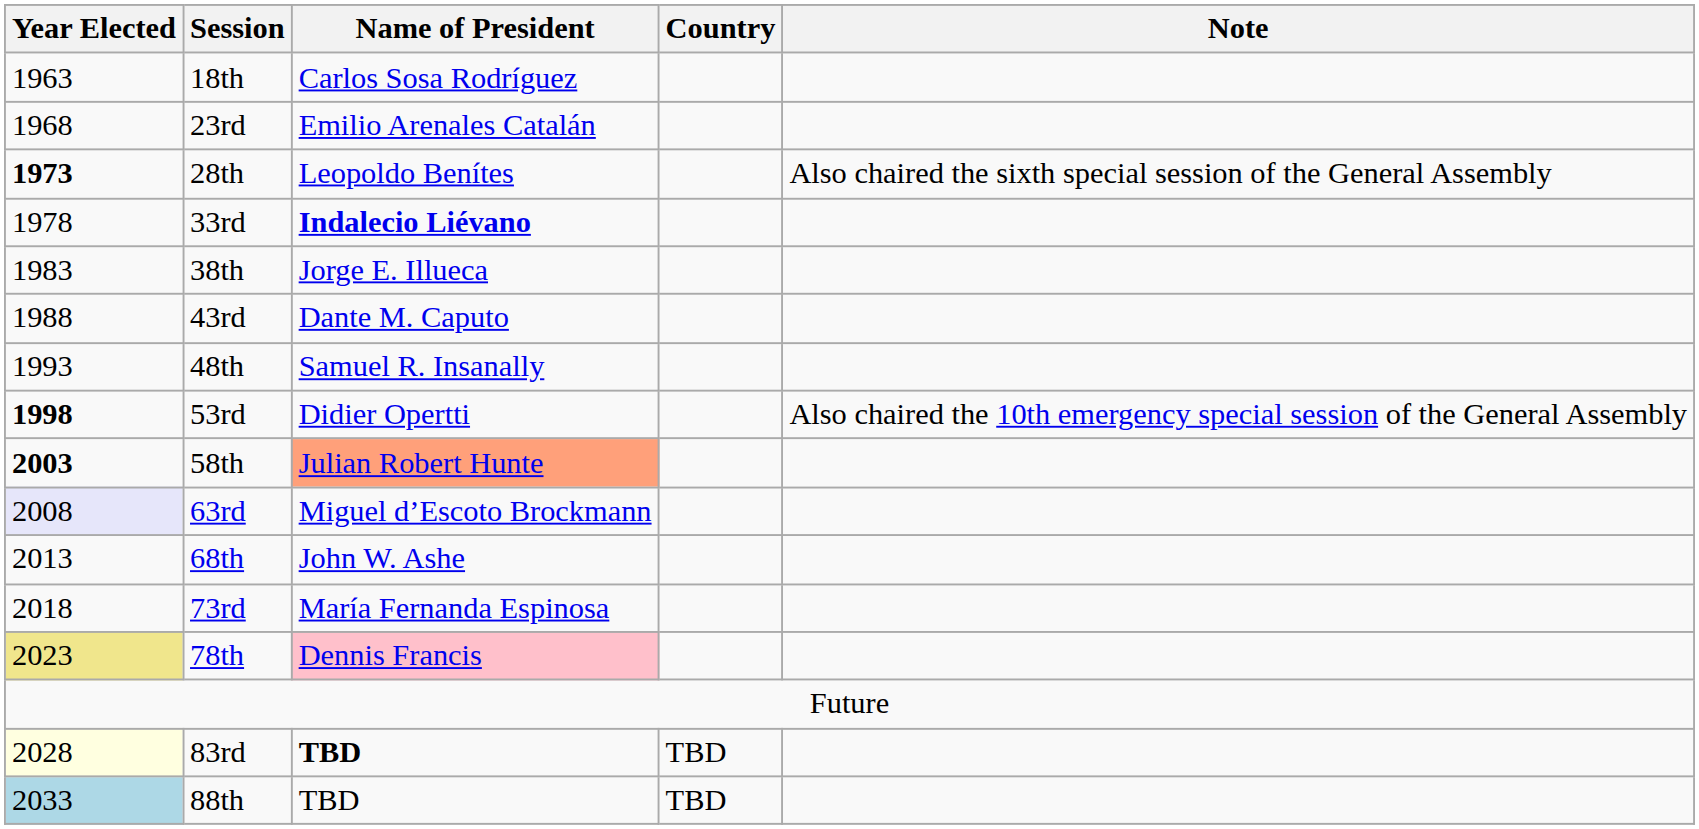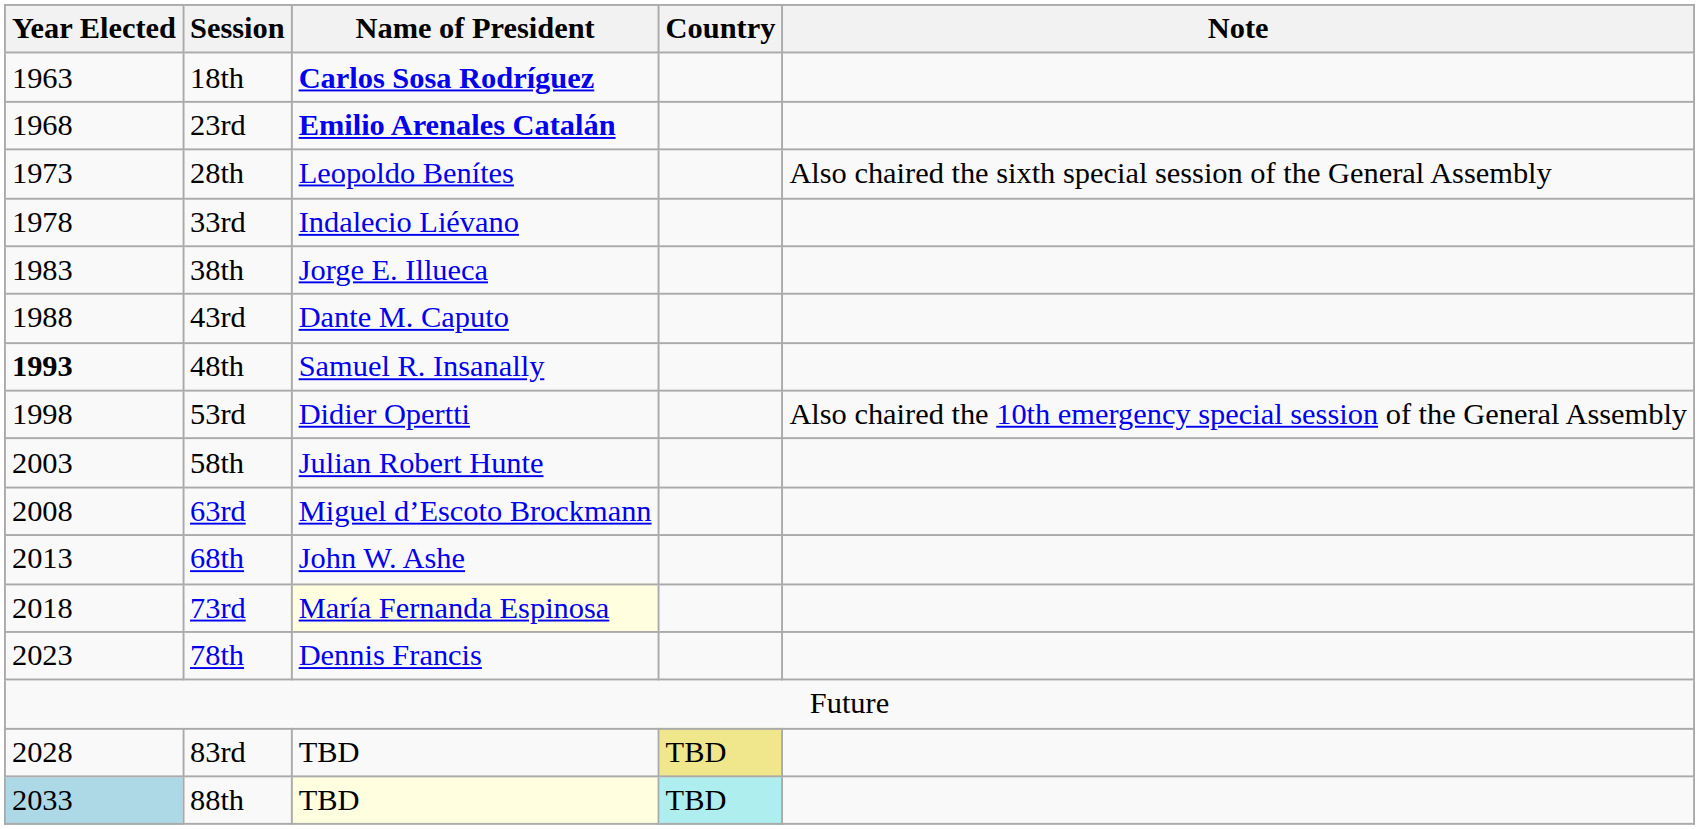(438, 76) normal -> (446, 76) bold
(447, 125) normal -> (457, 125) bold
(42, 173) bold -> (42, 173) normal
(415, 221) bold -> (409, 221) normal
(42, 366) normal -> (42, 366) bold
(42, 414) bold -> (42, 414) normal
(42, 462) bold -> (42, 462) normal
(421, 462) lightsalmon background -> (421, 462) no background
(42, 510) lavender background -> (42, 510) no background
(454, 607) no background -> (454, 607) lightyellow background
(42, 655) khaki background -> (42, 655) no background
(390, 655) pink background -> (390, 655) no background
(42, 751) lightyellow background -> (42, 751) no background
(330, 751) bold -> (329, 751) normal
(696, 751) no background -> (696, 751) khaki background
(329, 800) no background -> (329, 800) lightyellow background
(696, 800) no background -> (696, 800) paleturquoise background
